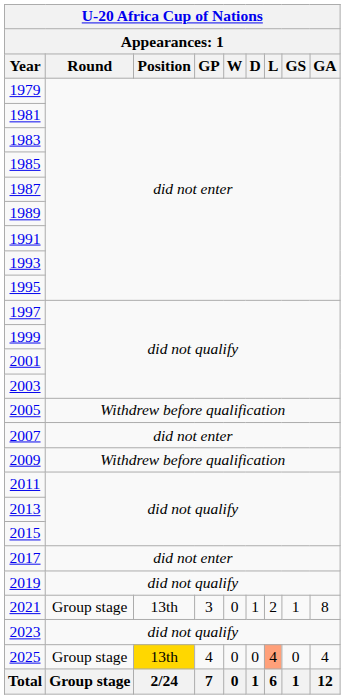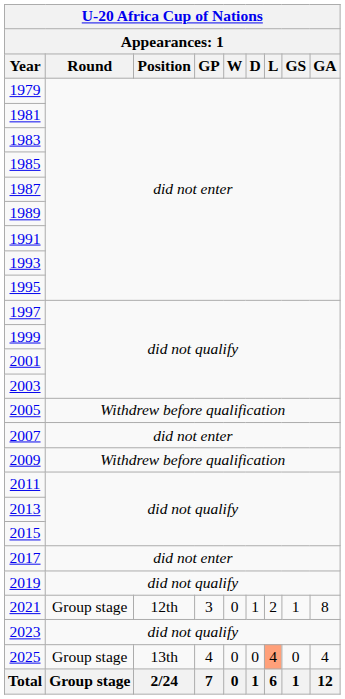(164, 607) 13th -> (164, 607) 12th
(164, 656) gold background -> (164, 656) no background
